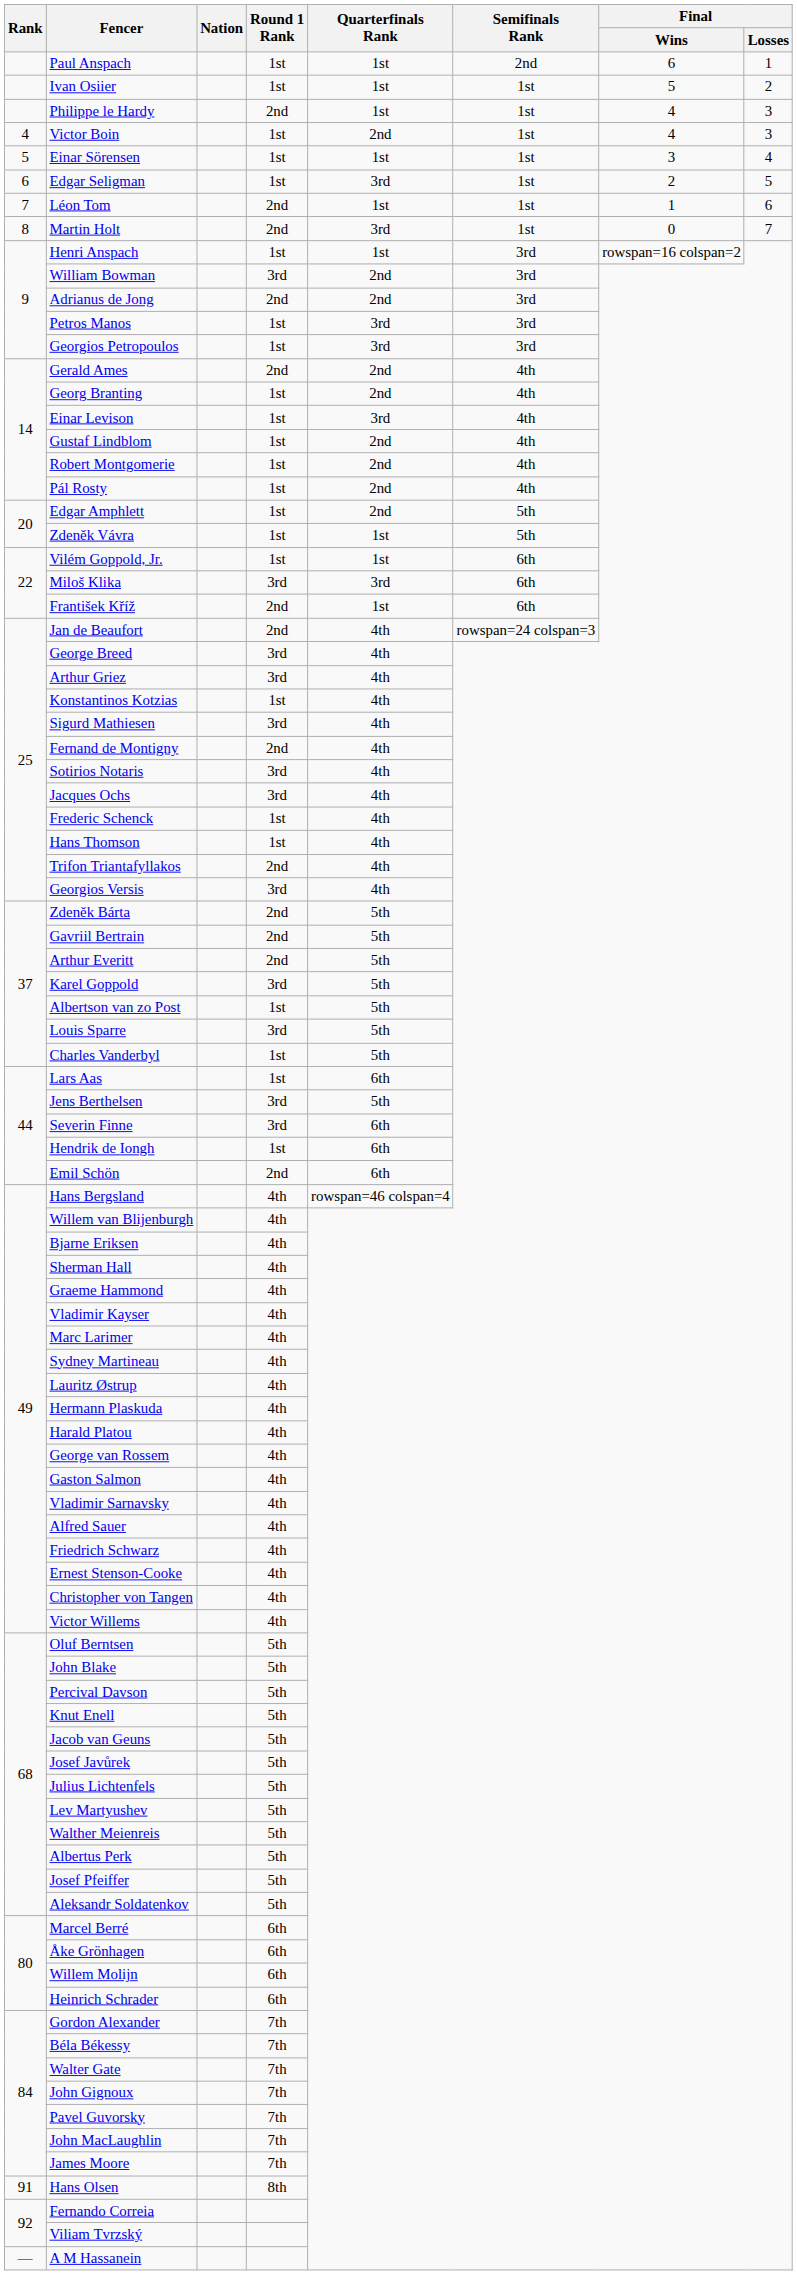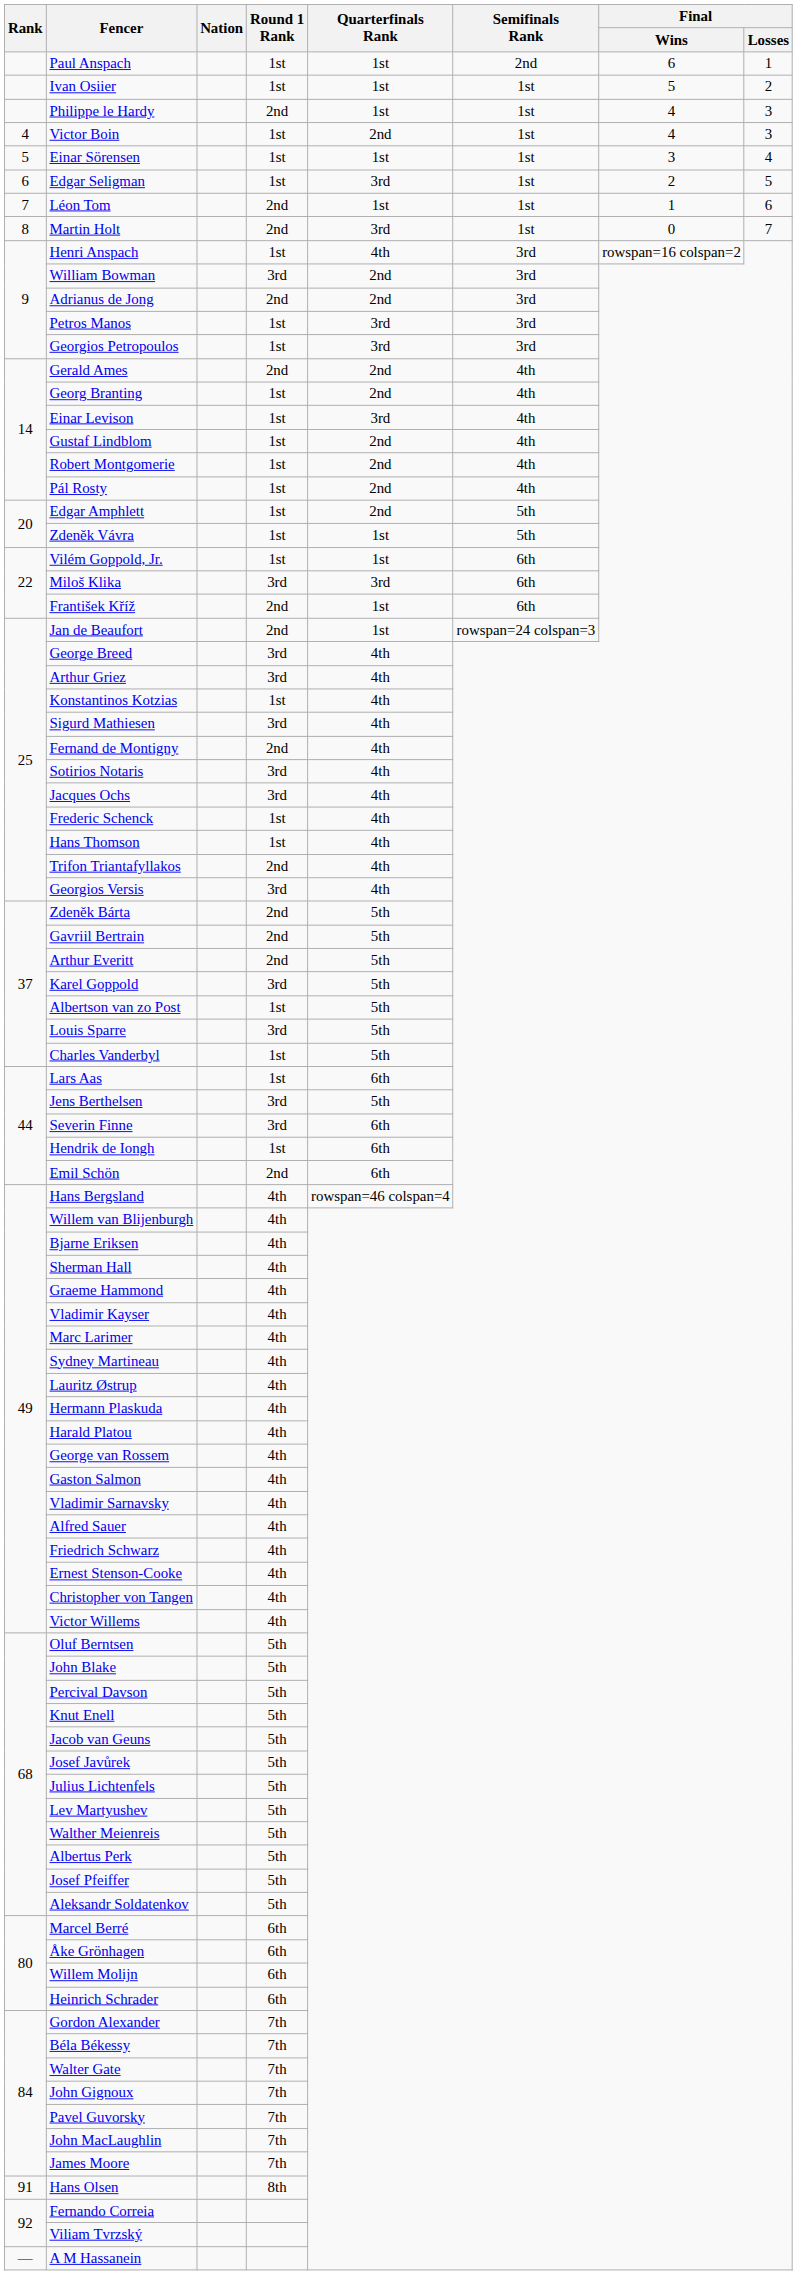(380, 252) 1st -> (380, 252) 4th
(380, 629) 4th -> (380, 629) 1st
